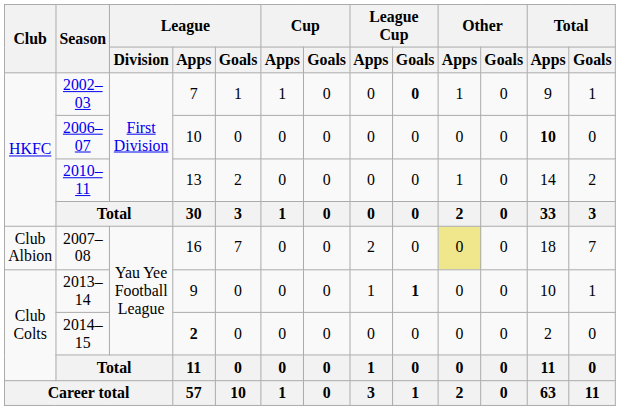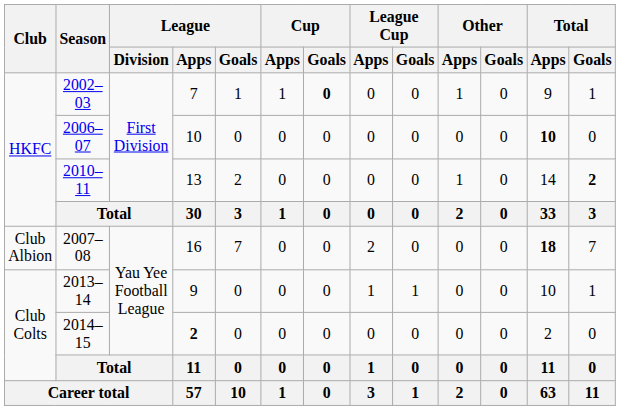(327, 94) normal -> (327, 94) bold
(415, 94) bold -> (415, 94) normal
(592, 179) normal -> (592, 179) bold
(459, 247) khaki background -> (459, 247) no background
(548, 247) normal -> (548, 247) bold
(415, 290) bold -> (415, 290) normal
